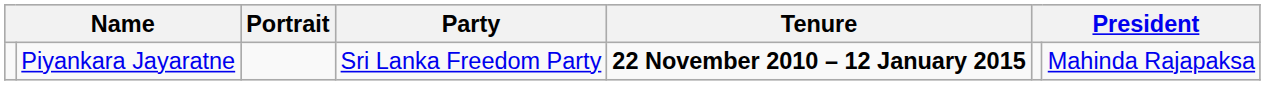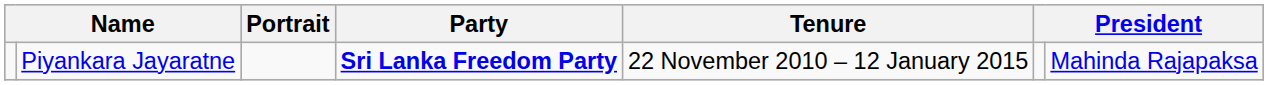(471, 61) normal -> (479, 61) bold
(819, 61) bold -> (828, 61) normal
